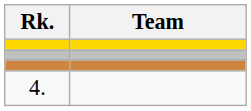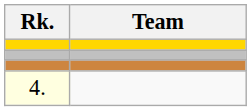(37, 87) no background -> (37, 87) lightyellow background
